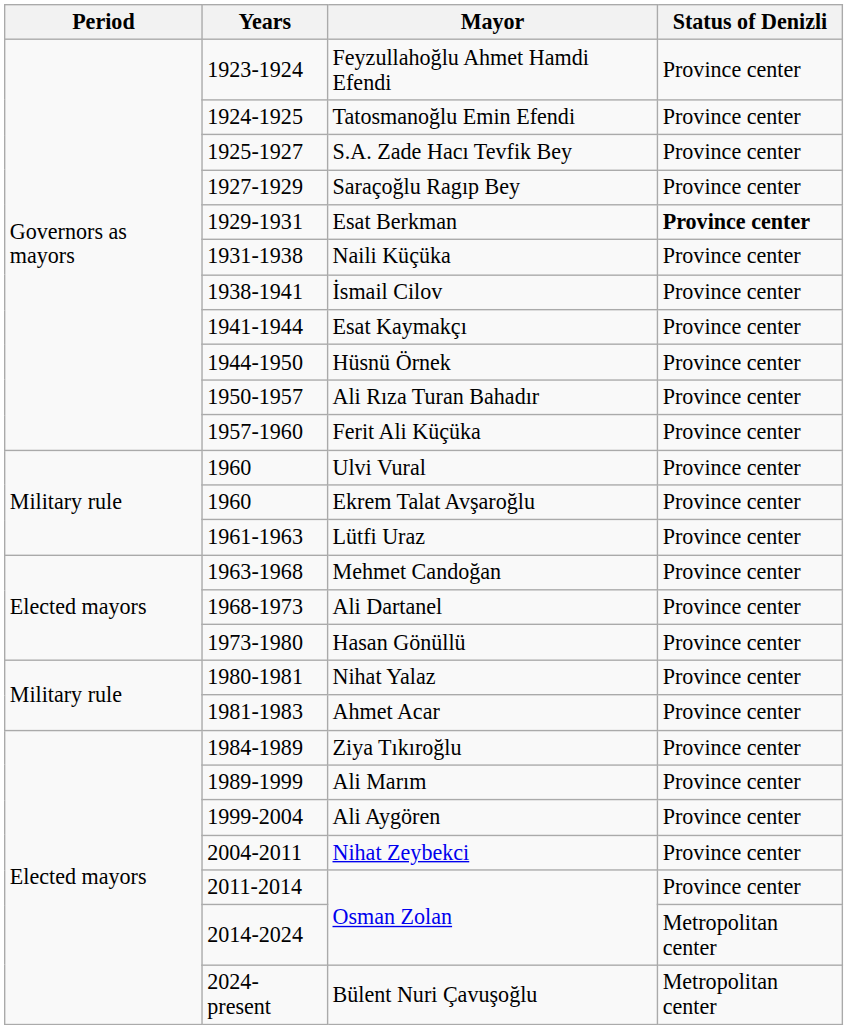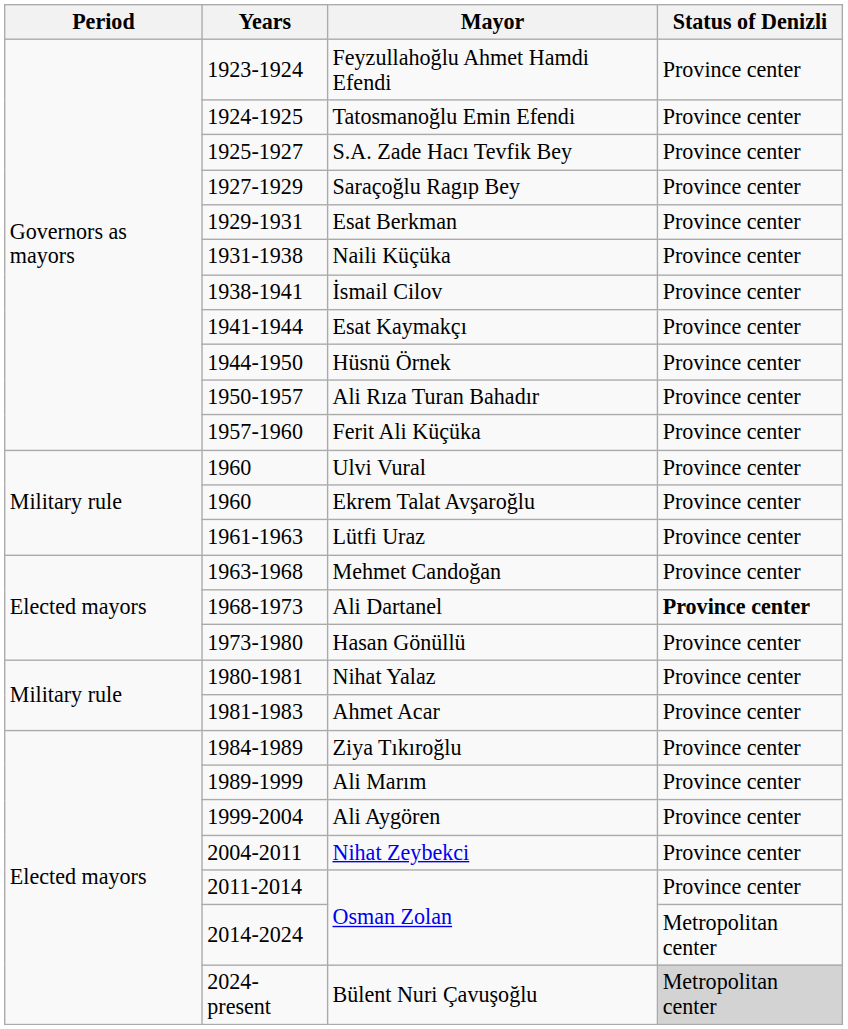(736, 221) bold -> (732, 221) normal
(732, 607) normal -> (736, 607) bold
(720, 994) no background -> (720, 994) lightgrey background
